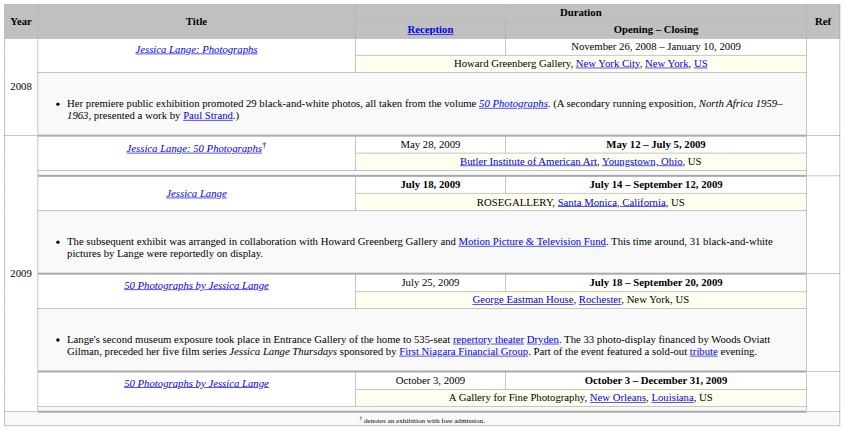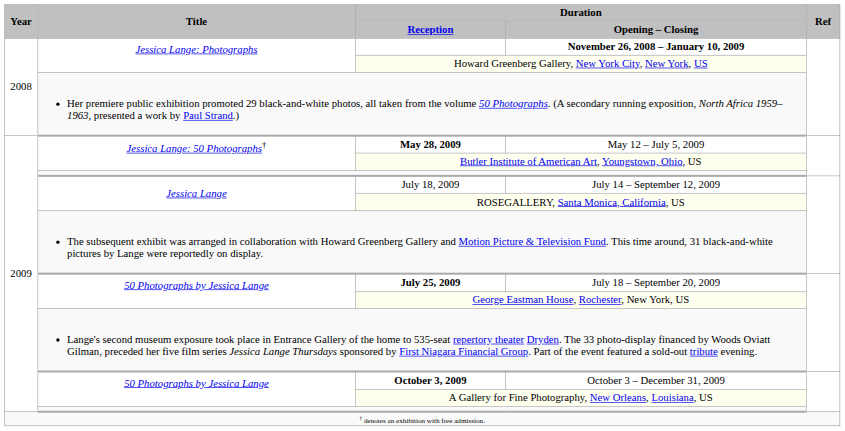(656, 47) normal -> (656, 47) bold
(430, 144) normal -> (430, 144) bold
(656, 144) bold -> (656, 144) normal
(430, 185) bold -> (430, 185) normal
(656, 185) bold -> (656, 185) normal
(430, 283) normal -> (430, 283) bold
(656, 283) bold -> (656, 283) normal
(430, 380) normal -> (430, 380) bold
(656, 380) bold -> (656, 380) normal
